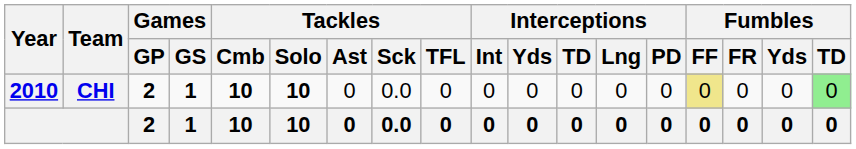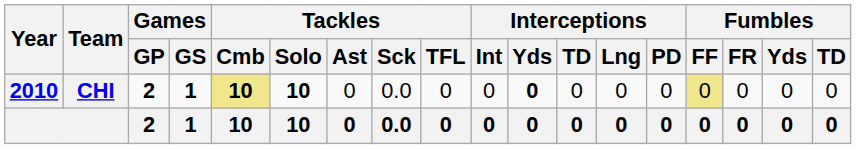(241, 90) no background -> (241, 90) khaki background
(532, 90) normal -> (532, 90) bold
(832, 90) lightgreen background -> (832, 90) no background
